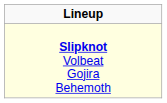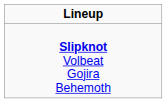(83, 67) lightyellow background -> (83, 67) no background
